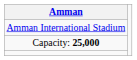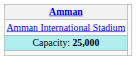(66, 43) no background -> (66, 43) paleturquoise background
